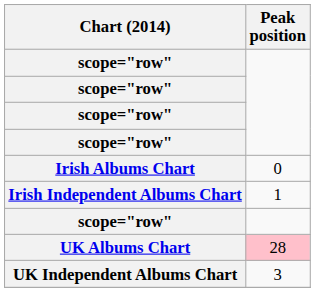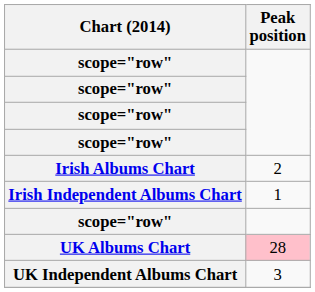(278, 168) 0 -> (278, 168) 2
